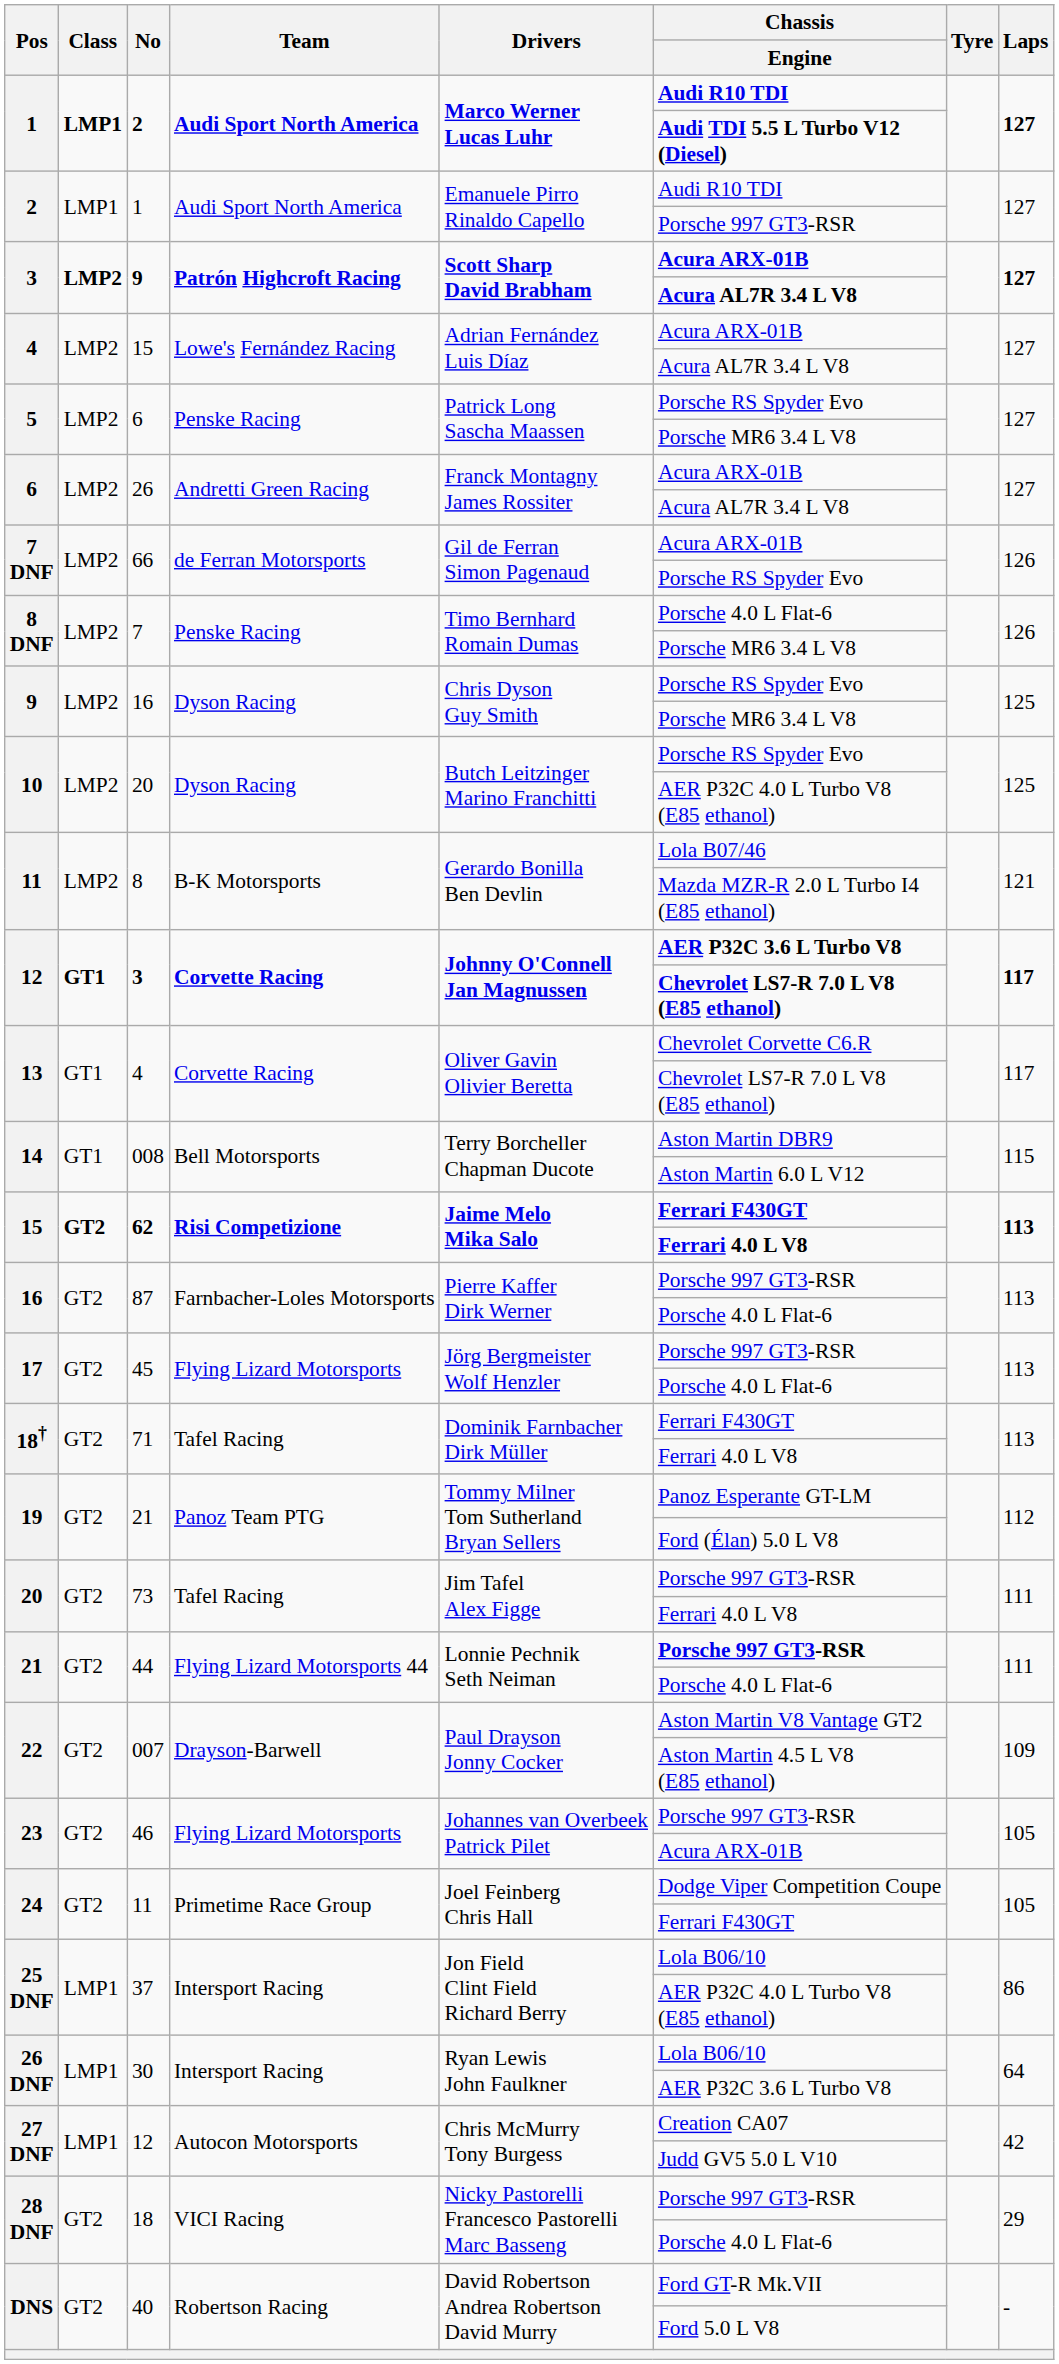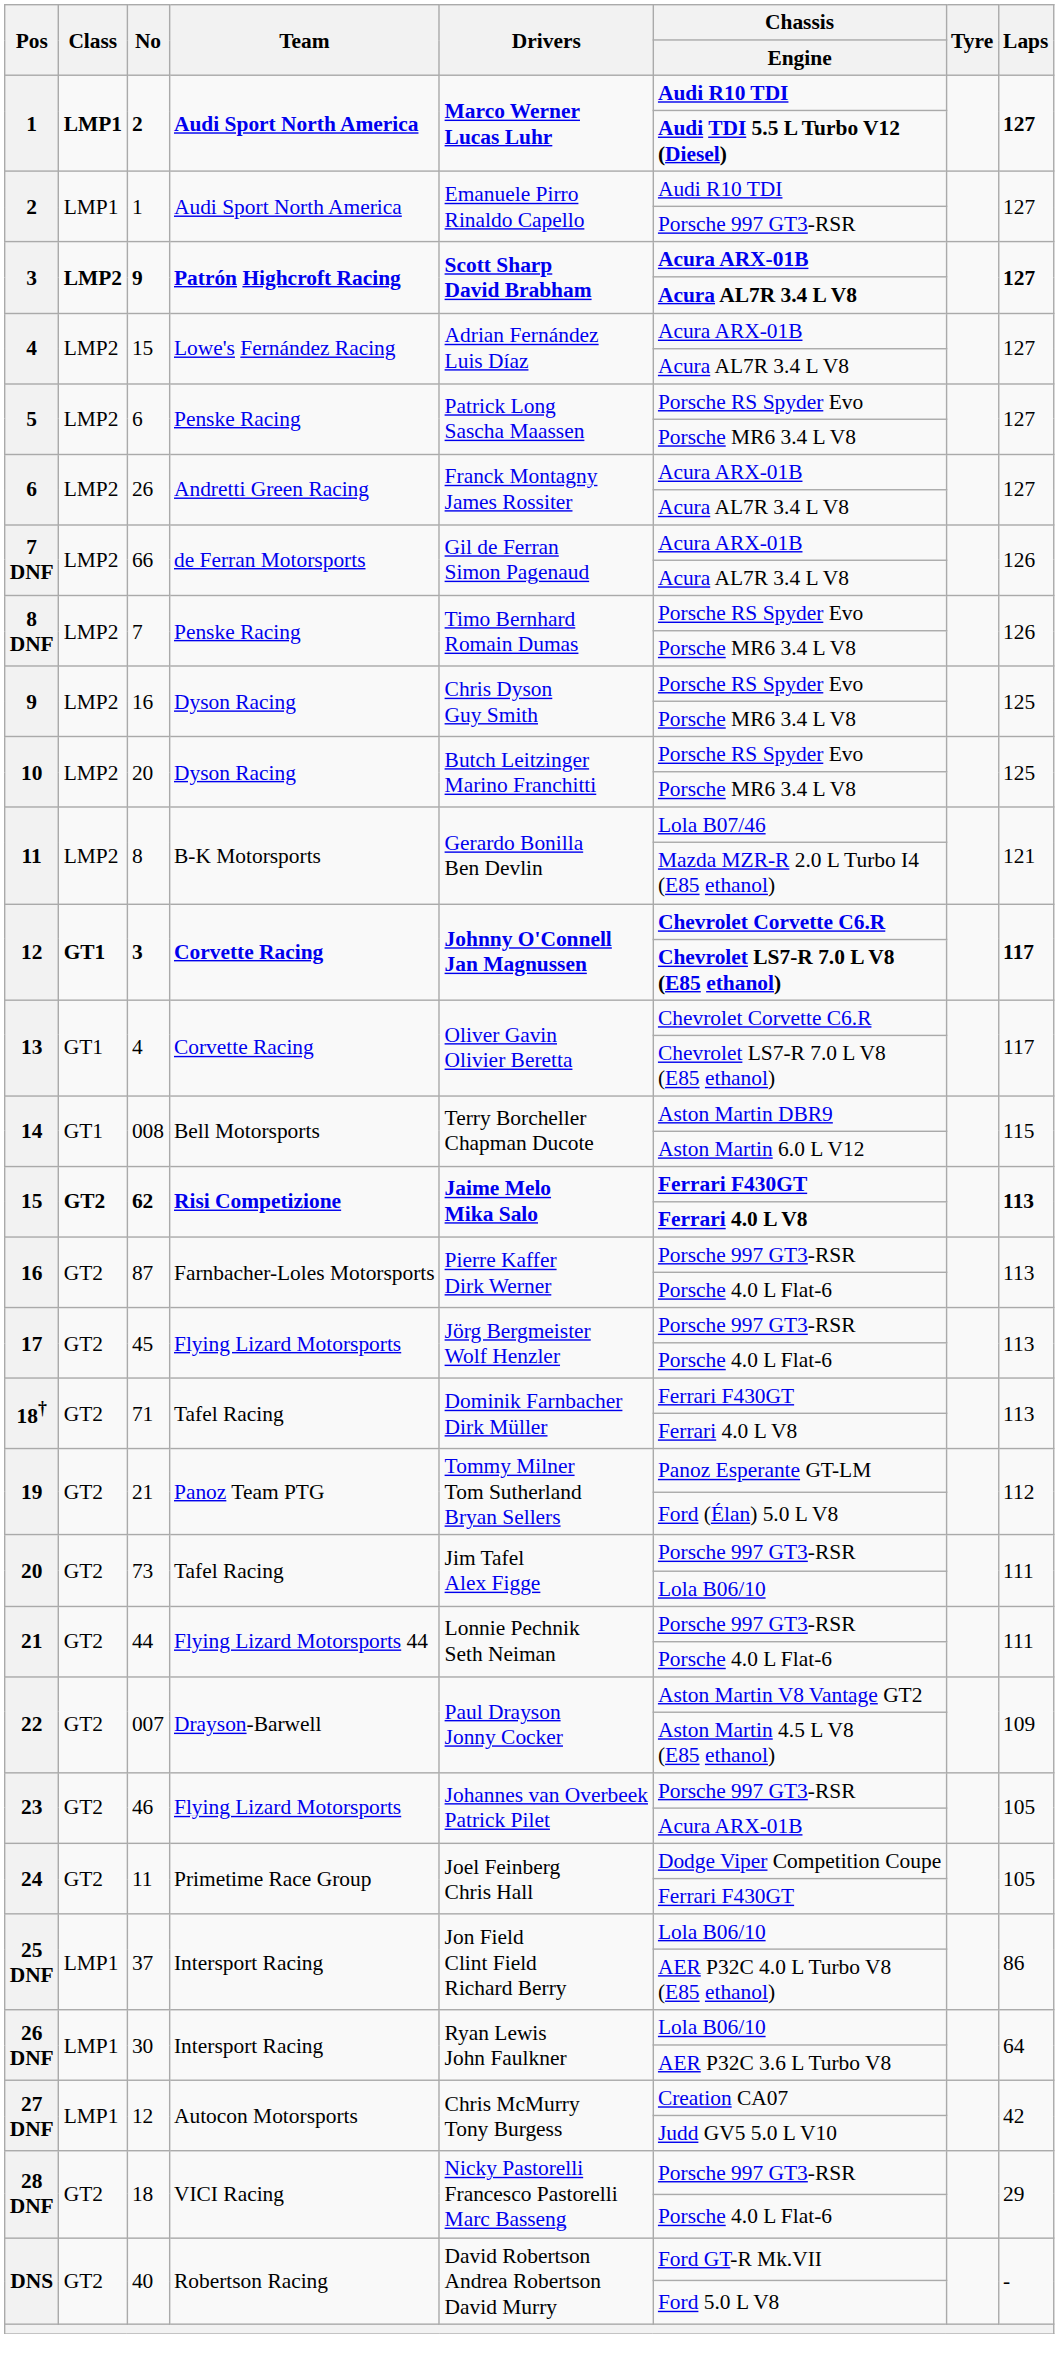(761, 577) Porsche RS Spyder Evo -> (753, 577) Acura AL7R 3.4 L V8
(745, 613) Porsche 4.0 L Flat-6 -> (761, 613) Porsche RS Spyder Evo
(775, 802) AER P32C 4.0 L Turbo V8 (E85 ethanol) -> (757, 789) Porsche MR6 3.4 L V8
(780, 946) AER P32C 3.6 L Turbo V8 -> (772, 921) Chevrolet Corvette C6.R
(728, 1613) Ferrari 4.0 L V8 -> (712, 1588) Lola B06/10
(761, 1648) bold -> (757, 1623) normal
